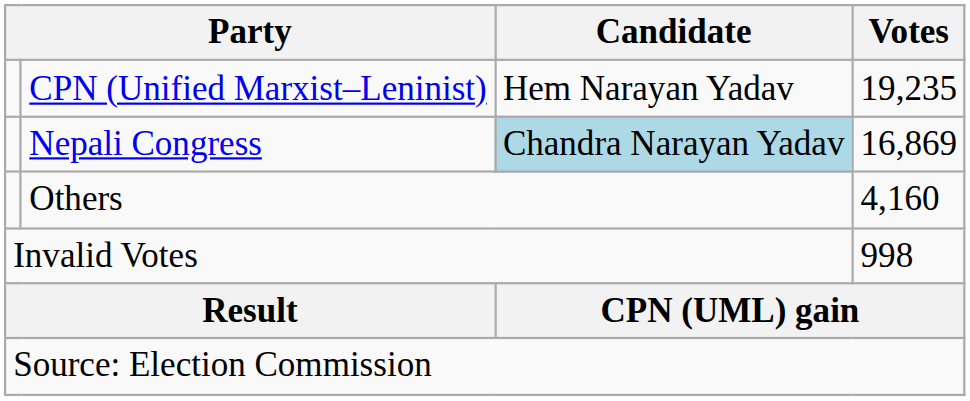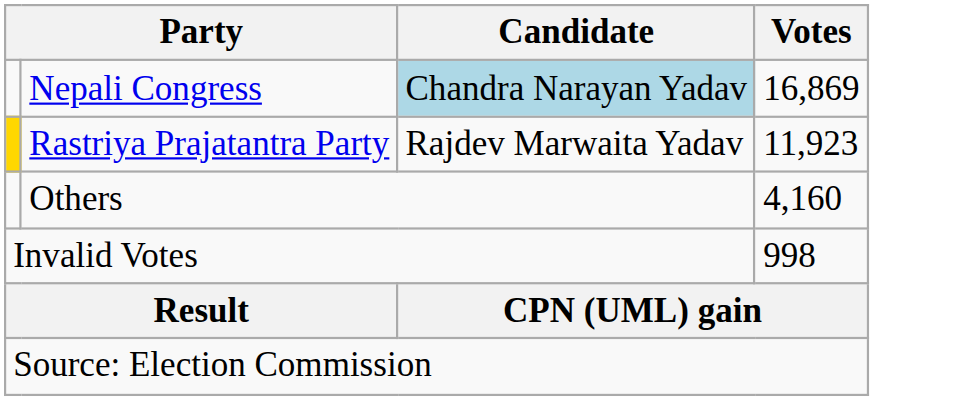- row: (258, 87)
+ row: (209, 143)
